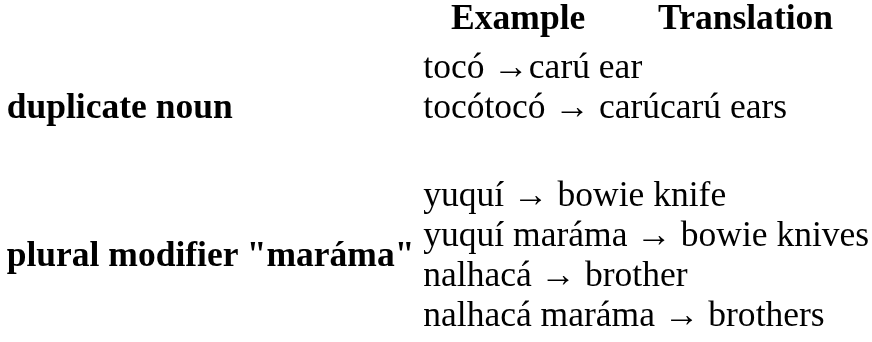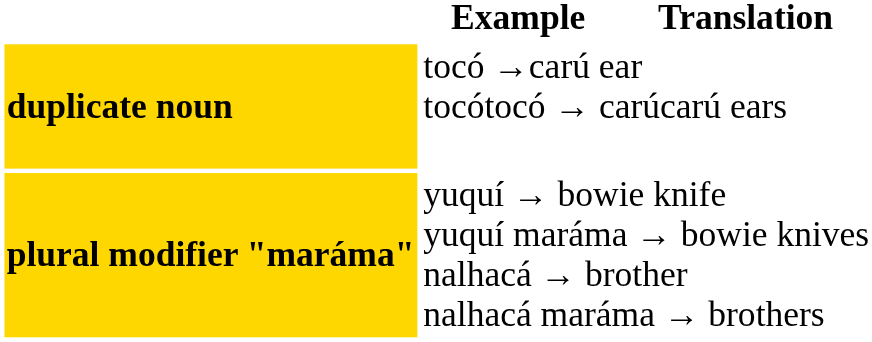(120, 105) no background -> (120, 105) gold background
(211, 254) no background -> (211, 254) gold background
